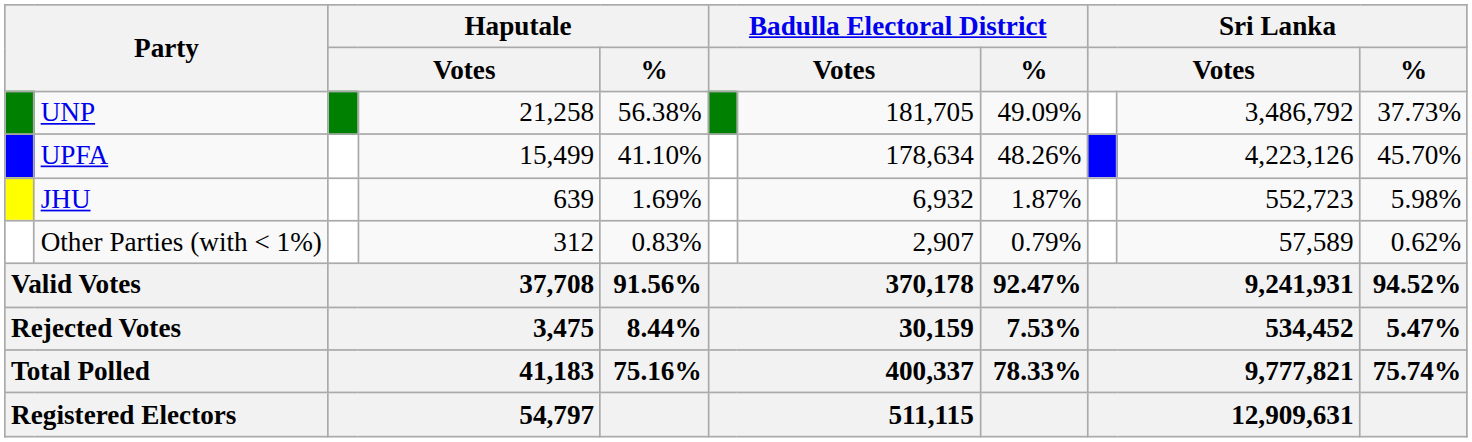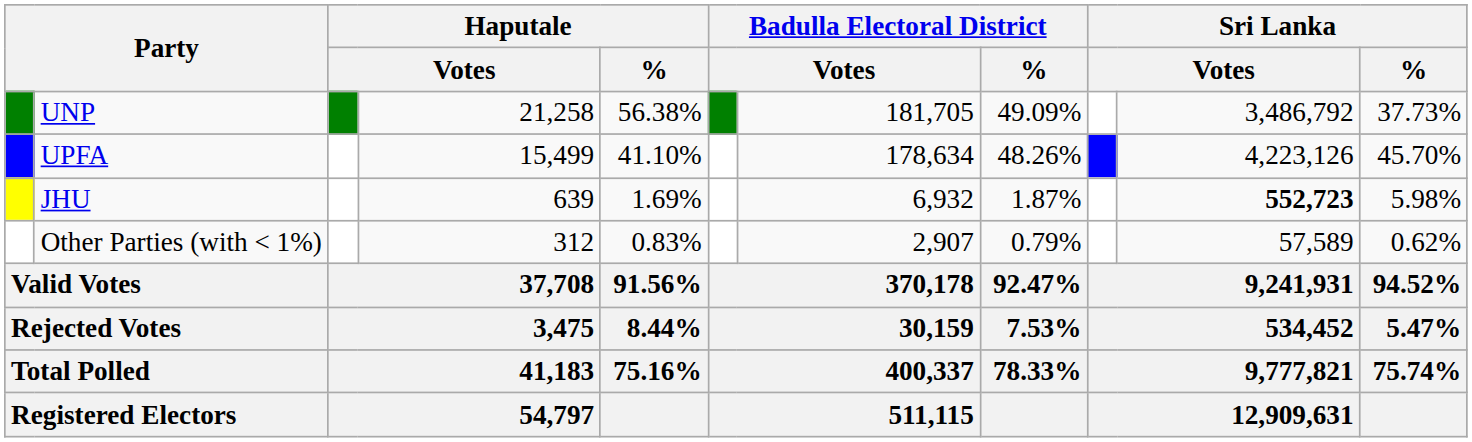(1309, 198) normal -> (1309, 198) bold
